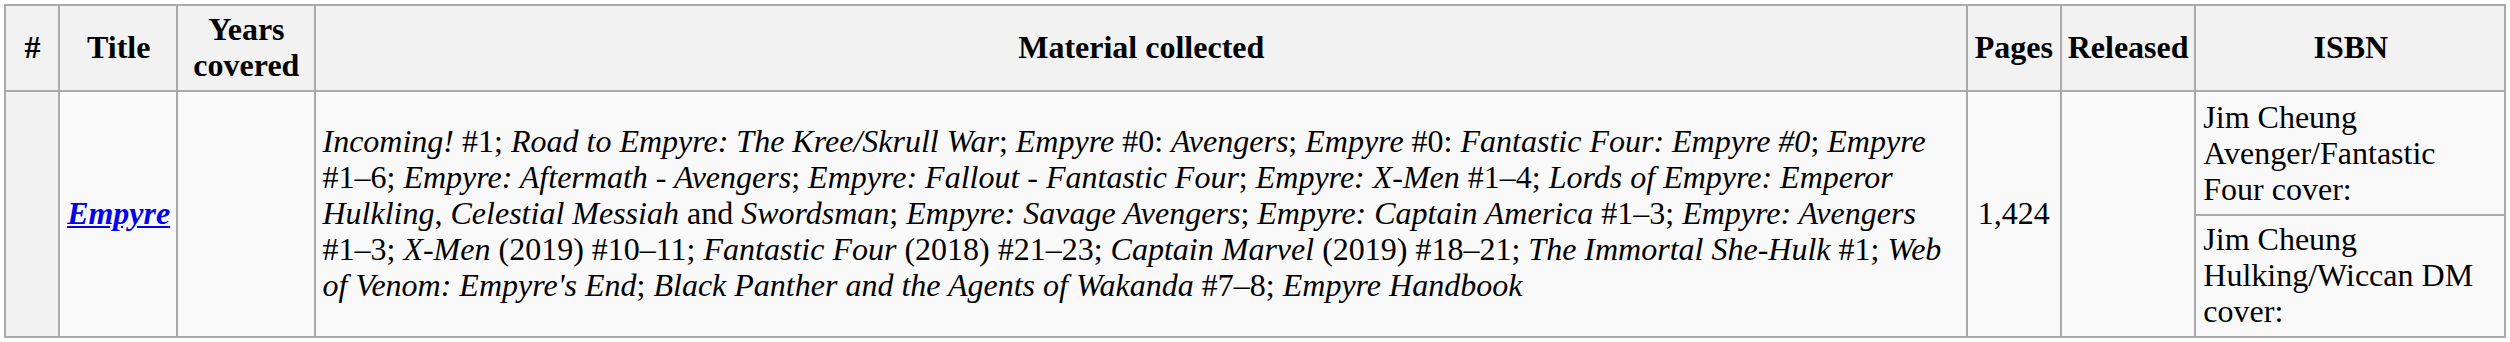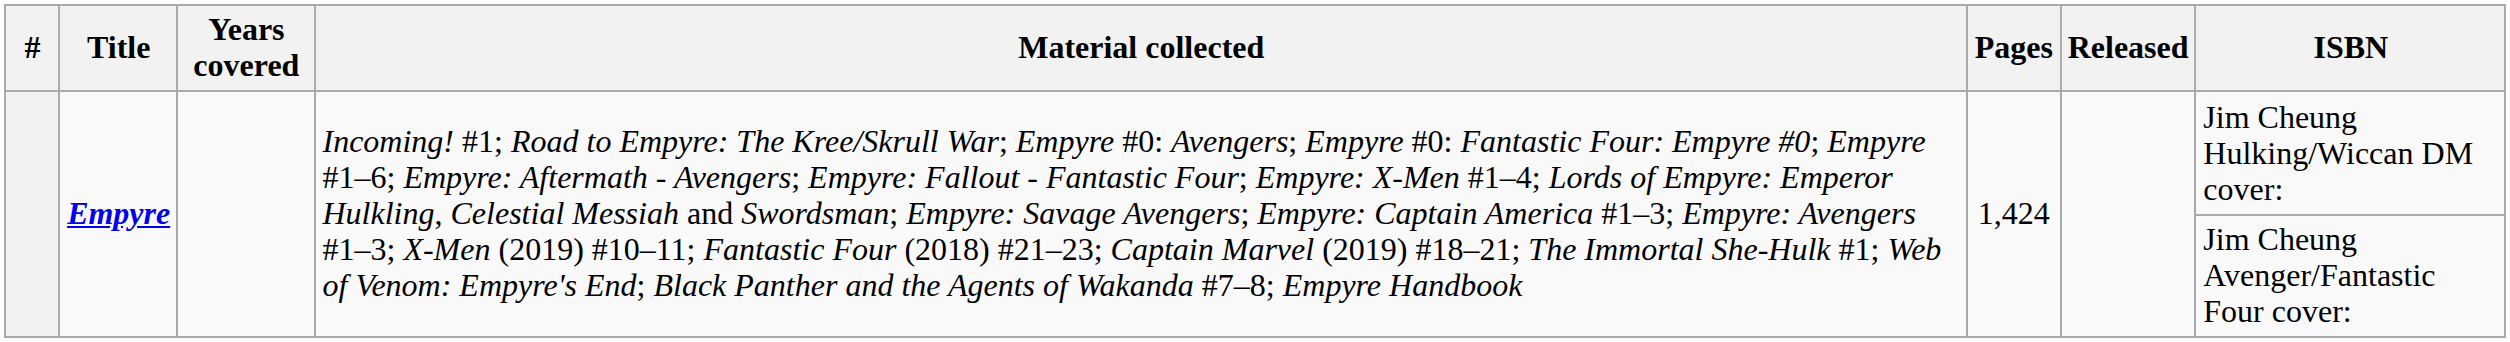(2319, 152) Jim Cheung Avenger/Fantastic Four cover: -> (2338, 152) Jim Cheung Hulking/Wiccan DM cover:
(2338, 275) Jim Cheung Hulking/Wiccan DM cover: -> (2319, 275) Jim Cheung Avenger/Fantastic Four cover:
